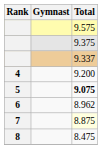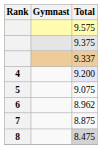(84, 74) no background -> (84, 74) lavender background
(84, 90) bold -> (84, 90) normal
(84, 121) lightyellow background -> (84, 121) no background
(84, 136) no background -> (84, 136) lightgrey background
